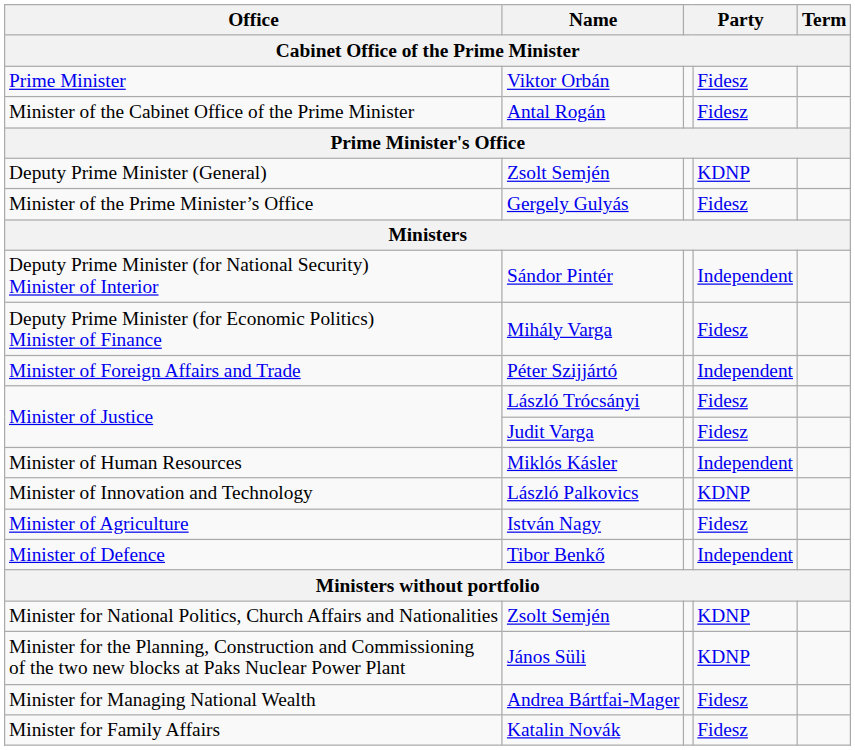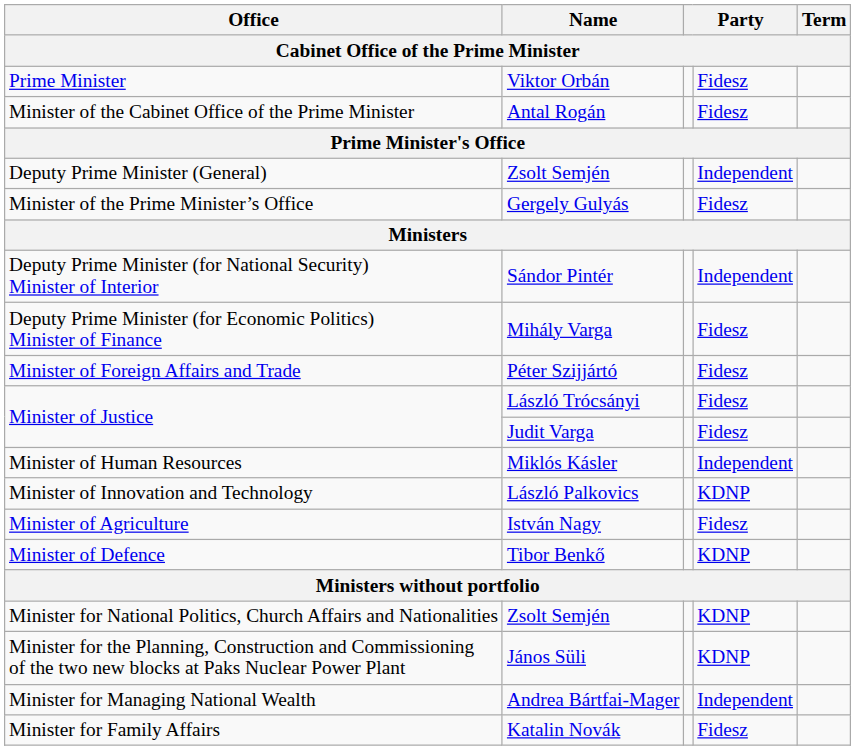(724, 173) KDNP -> (745, 173) Independent
(745, 370) Independent -> (723, 370) Fidesz
(745, 554) Independent -> (724, 554) KDNP
(723, 699) Fidesz -> (745, 699) Independent
